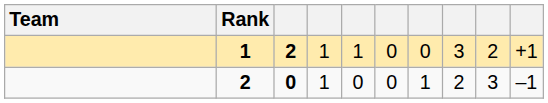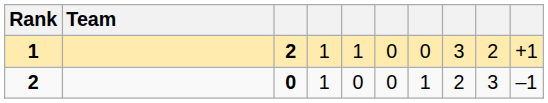columns swapped: (245, 20) <-> (34, 20)
